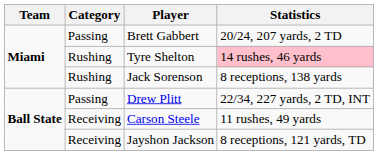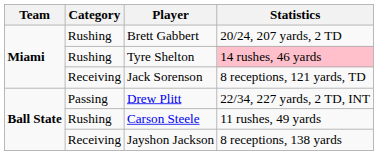(88, 35) Passing -> (90, 35) Rushing
(90, 77) Rushing -> (94, 77) Receiving
(281, 77) 8 receptions, 138 yards -> (293, 77) 8 receptions, 121 yards, TD
(94, 119) Receiving -> (90, 119) Rushing
(293, 139) 8 receptions, 121 yards, TD -> (281, 139) 8 receptions, 138 yards
